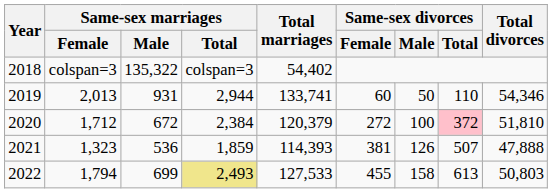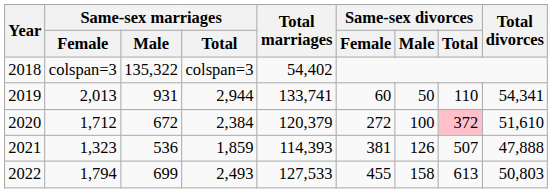(521, 95) 54,346 -> (521, 95) 54,341
(521, 122) 51,810 -> (521, 122) 51,610
(235, 174) khaki background -> (235, 174) no background
